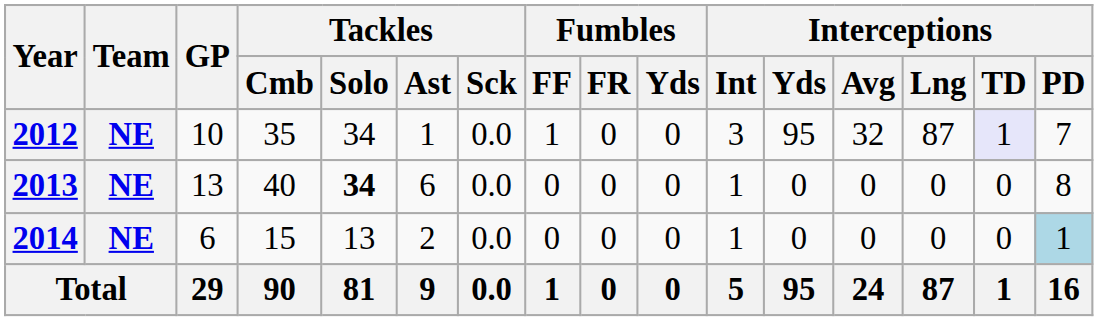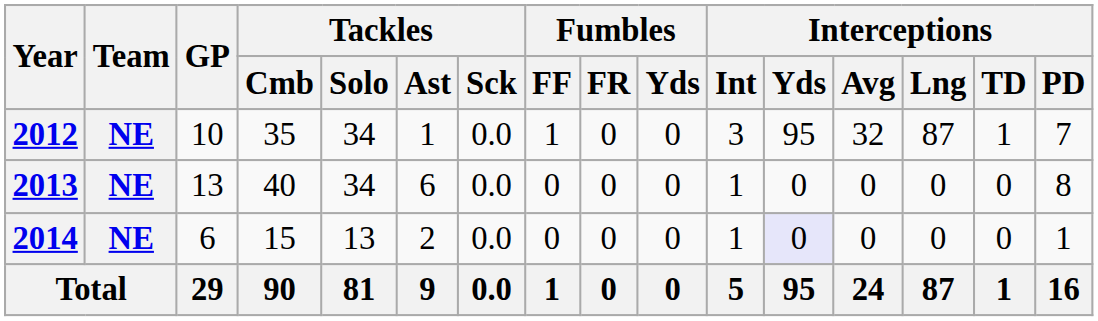(1004, 133) lavender background -> (1004, 133) no background
(359, 185) bold -> (359, 185) normal
(799, 237) no background -> (799, 237) lavender background
(1063, 237) lightblue background -> (1063, 237) no background
